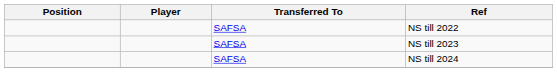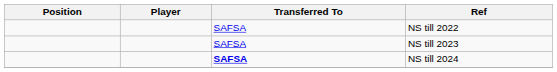(230, 59) normal -> (230, 59) bold
